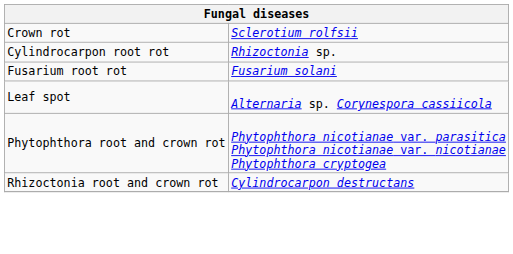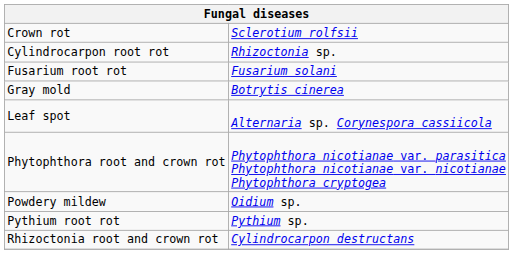+ row: (39, 90)
+ row: (57, 201)
+ row: (64, 221)
